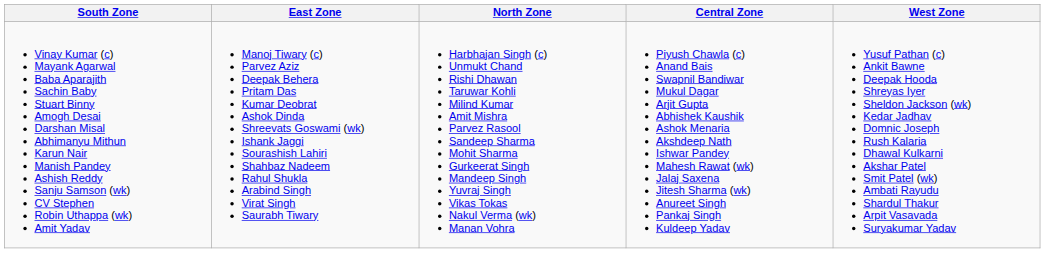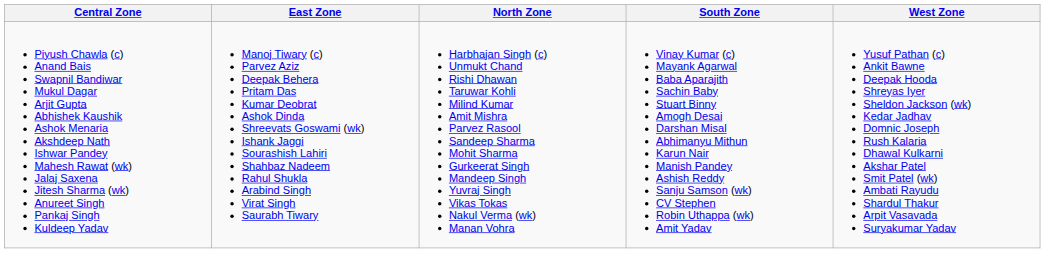columns swapped: (730, 13) <-> (108, 13)
